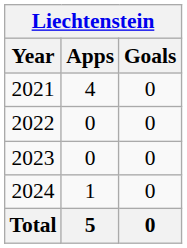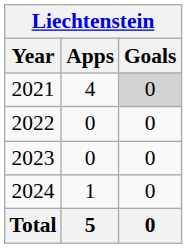(150, 89) no background -> (150, 89) lightgrey background
